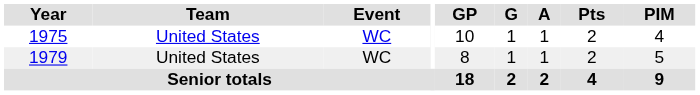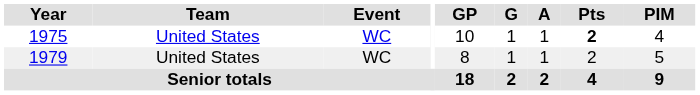(592, 36) normal -> (592, 36) bold
